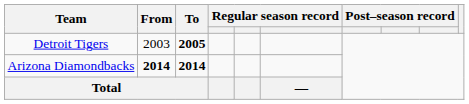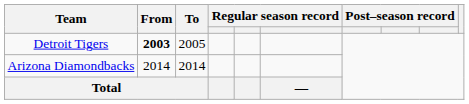(156, 44) normal -> (156, 44) bold
(192, 44) bold -> (192, 44) normal
(156, 66) bold -> (156, 66) normal
(192, 66) bold -> (192, 66) normal
